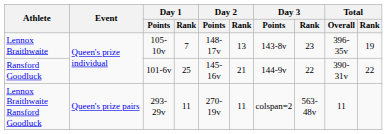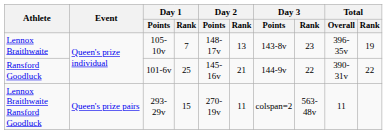(186, 107) 11 -> (186, 107) 15
